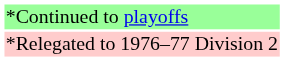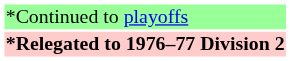(142, 44) normal -> (145, 44) bold
